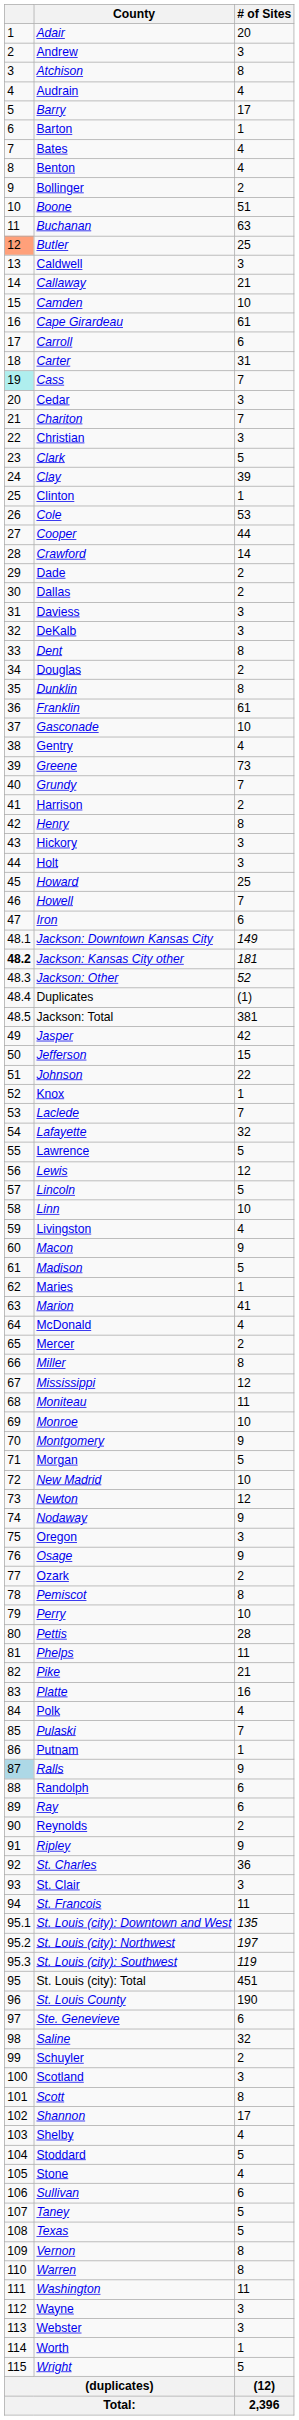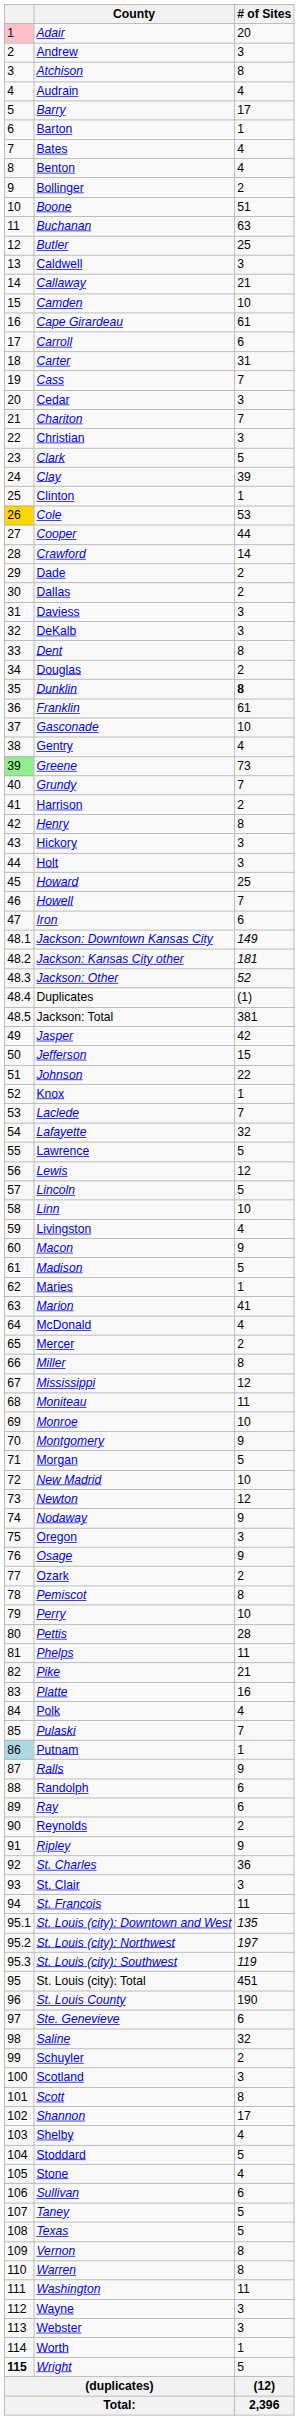(11, 33) no background -> (11, 33) pink background
(14, 245) lightsalmon background -> (14, 245) no background
(14, 380) paleturquoise background -> (14, 380) no background
(14, 515) no background -> (14, 515) gold background
(241, 689) normal -> (241, 689) bold
(14, 766) no background -> (14, 766) lightgreen background
(19, 959) bold -> (19, 959) normal
(14, 1749) no background -> (14, 1749) lightblue background
(14, 1769) lightblue background -> (14, 1769) no background
(17, 2366) normal -> (17, 2366) bold
